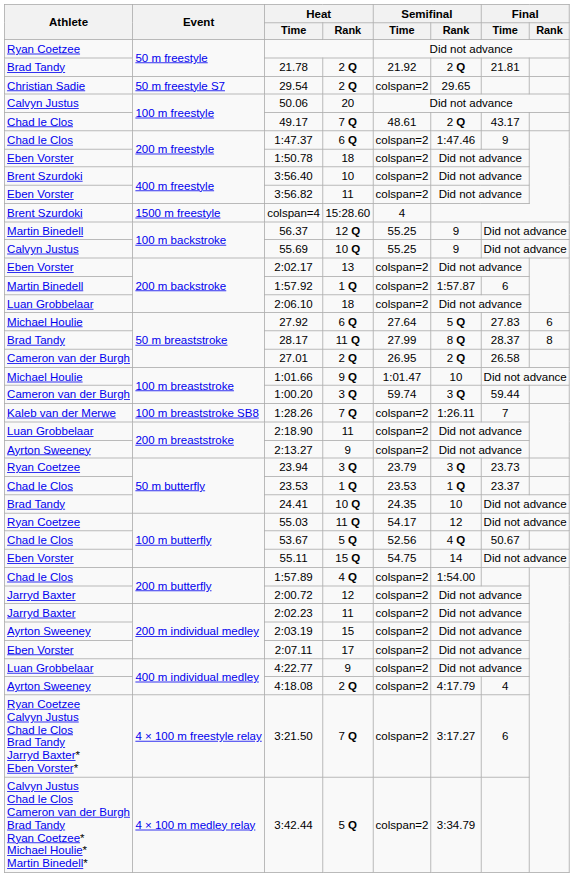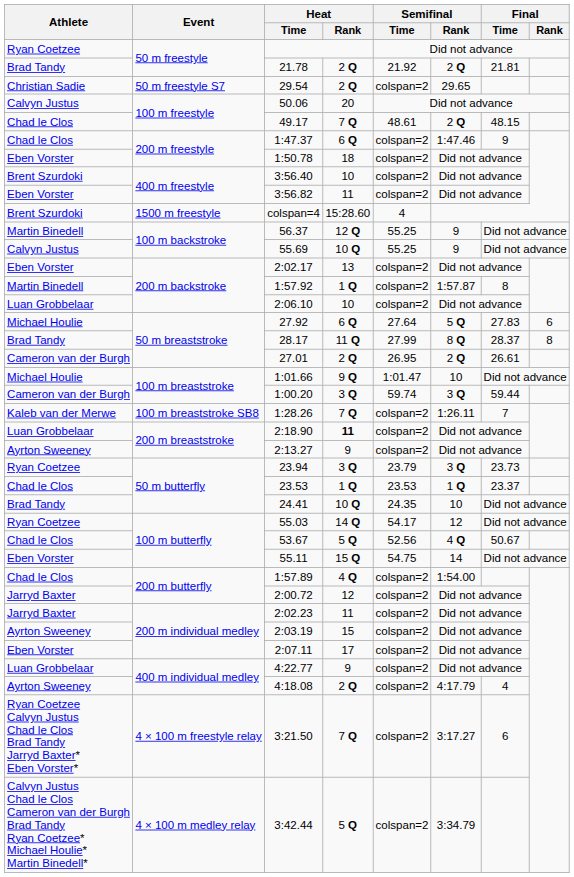(505, 122) 43.17 -> (505, 122) 48.15
(505, 286) 6 -> (505, 286) 8
(348, 304) 18 -> (348, 304) 10
(505, 359) 26.58 -> (505, 359) 26.61
(348, 431) normal -> (348, 431) bold
(348, 522) 11 Q -> (348, 522) 14 Q
